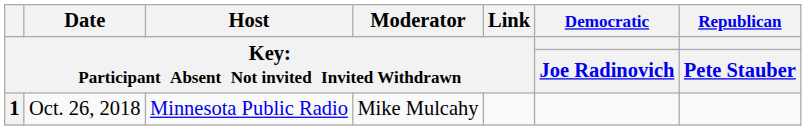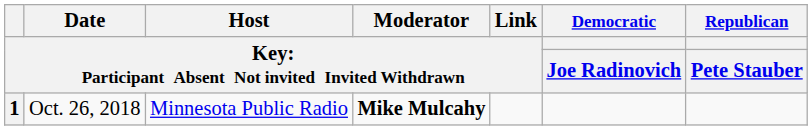(418, 108) normal -> (421, 108) bold
